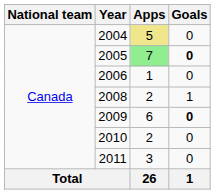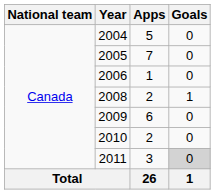(149, 35) khaki background -> (149, 35) no background
(149, 55) lightgreen background -> (149, 55) no background
(190, 55) bold -> (190, 55) normal
(190, 117) bold -> (190, 117) normal
(190, 158) no background -> (190, 158) lightgrey background
